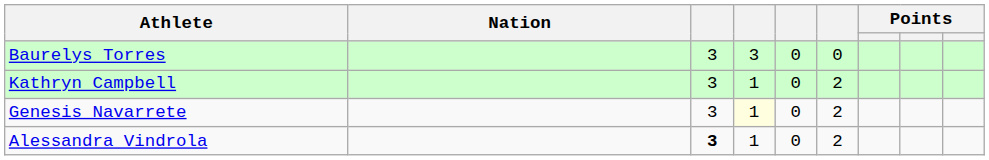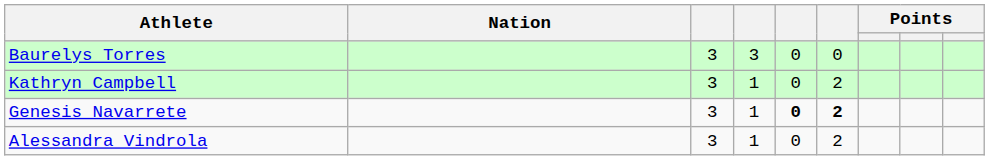(754, 112) lightyellow background -> (754, 112) no background
(796, 112) normal -> (796, 112) bold
(838, 112) normal -> (838, 112) bold
(712, 141) bold -> (712, 141) normal
